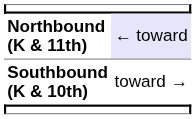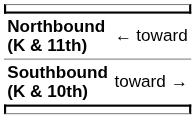(151, 36) lavender background -> (151, 36) no background
